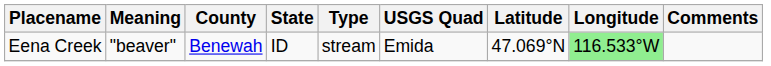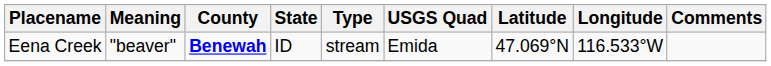(226, 46) normal -> (228, 46) bold
(616, 46) lightgreen background -> (620, 46) no background
